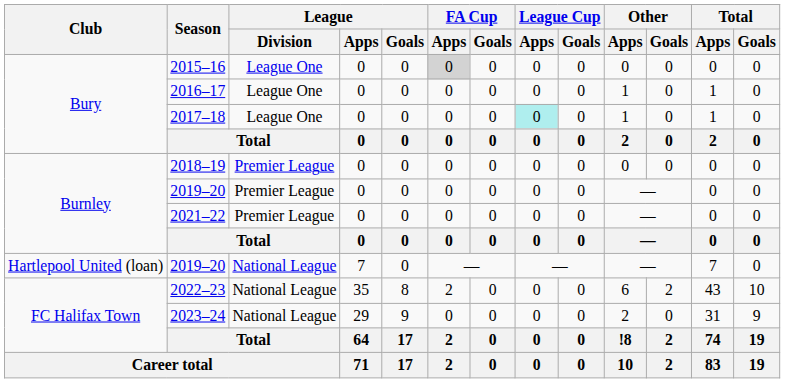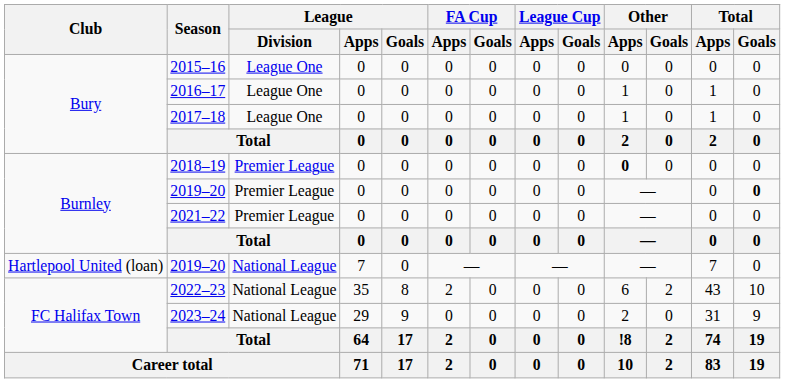(449, 66) lightgrey background -> (449, 66) no background
(537, 116) paleturquoise background -> (537, 116) no background
(625, 166) normal -> (625, 166) bold
(757, 191) normal -> (757, 191) bold
